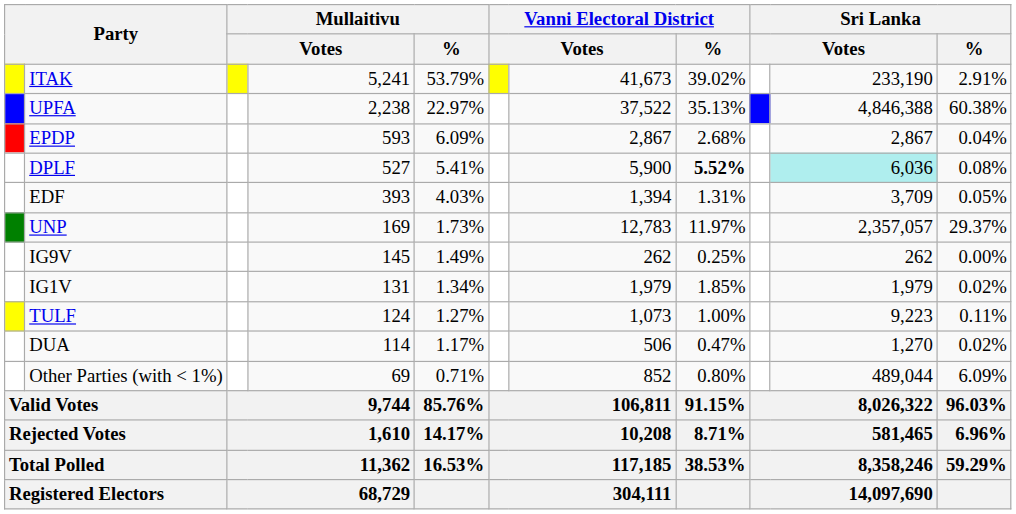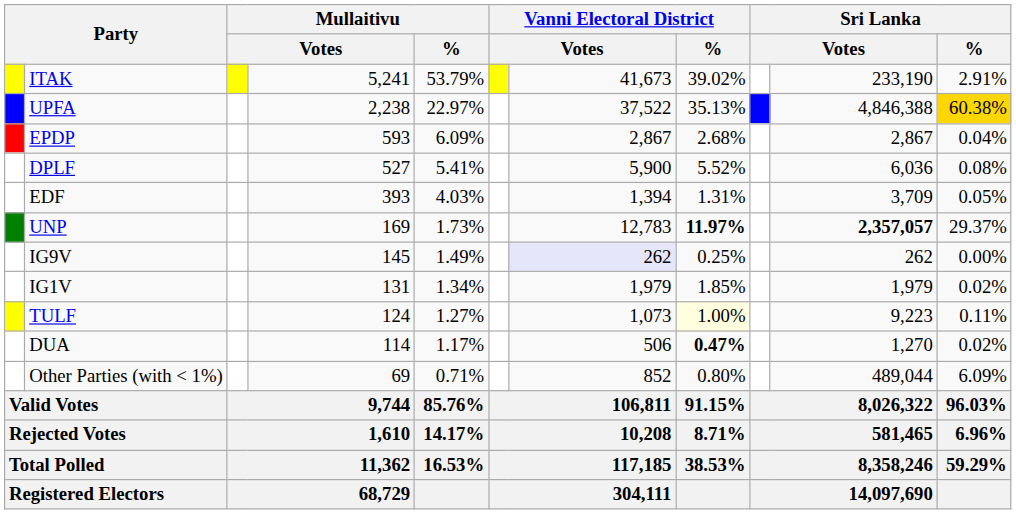(978, 108) no background -> (978, 108) gold background
(720, 167) bold -> (721, 167) normal
(912, 167) paleturquoise background -> (912, 167) no background
(717, 227) normal -> (716, 227) bold
(895, 227) normal -> (895, 227) bold
(657, 256) no background -> (657, 256) lavender background
(721, 316) no background -> (721, 316) lightyellow background
(721, 345) normal -> (720, 345) bold
